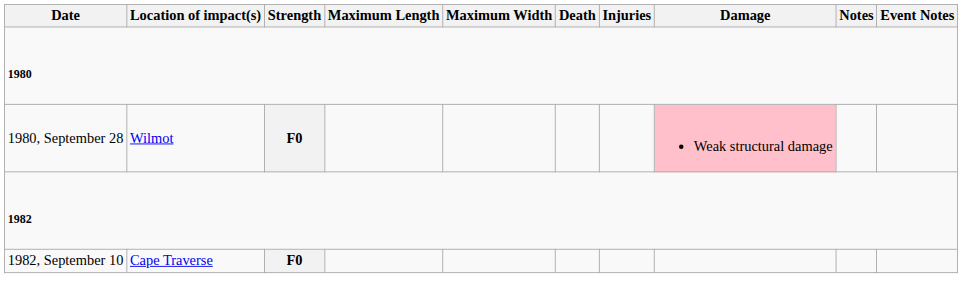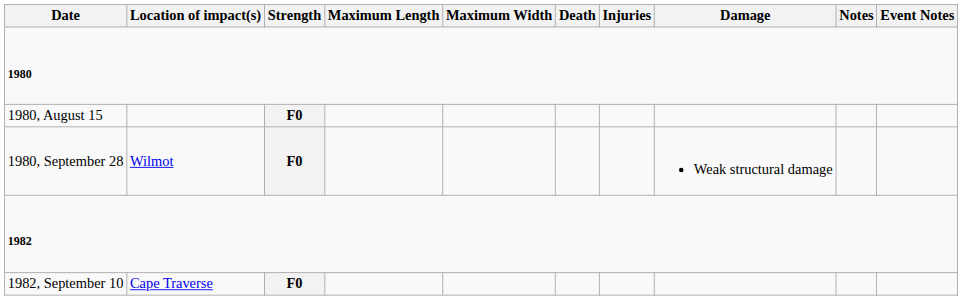+ row: (55, 115)
(745, 146) pink background -> (745, 169) no background
